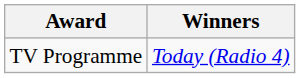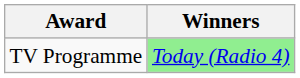(221, 55) no background -> (221, 55) lightgreen background
